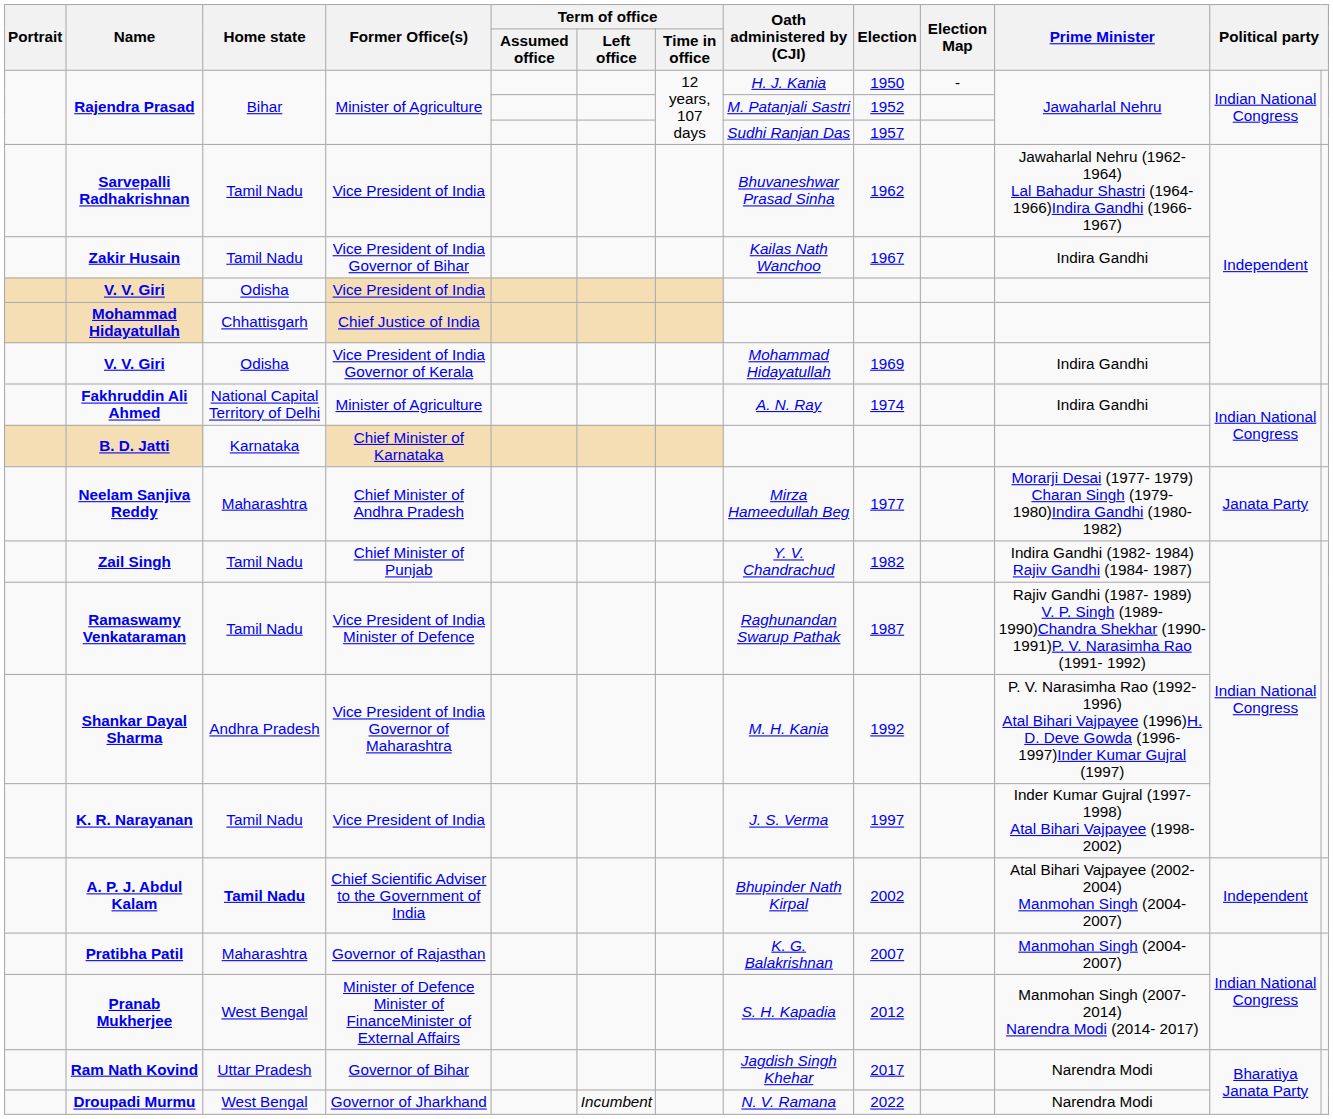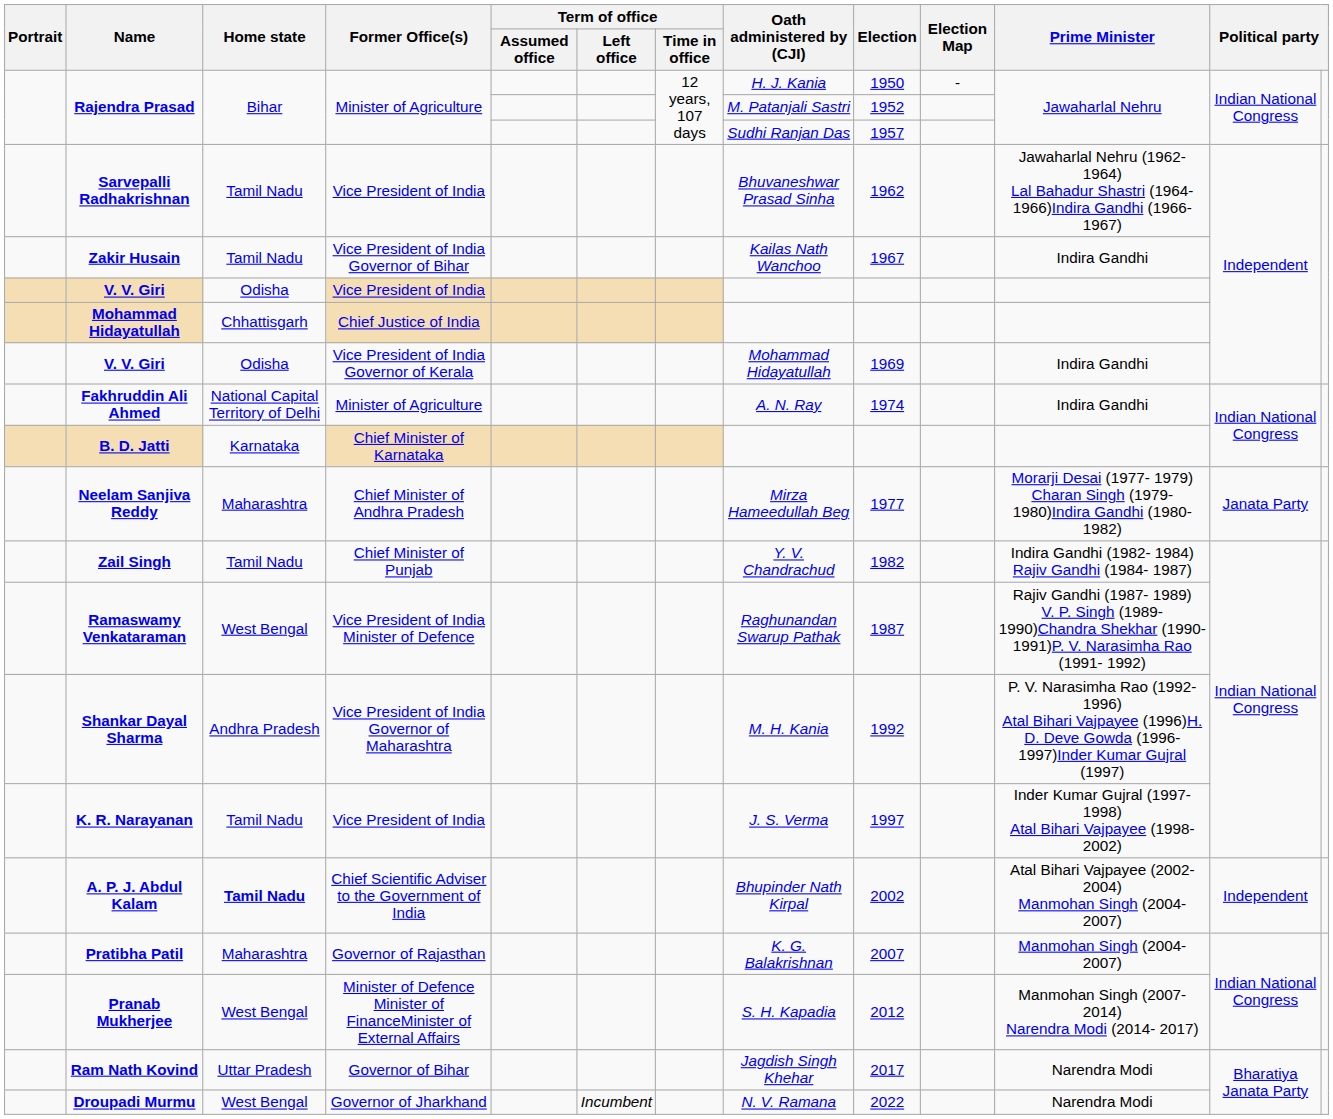(265, 629) Tamil Nadu -> (265, 629) West Bengal
